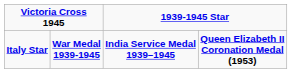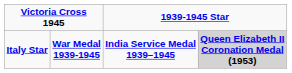(242, 49) no background -> (242, 49) lightgrey background
